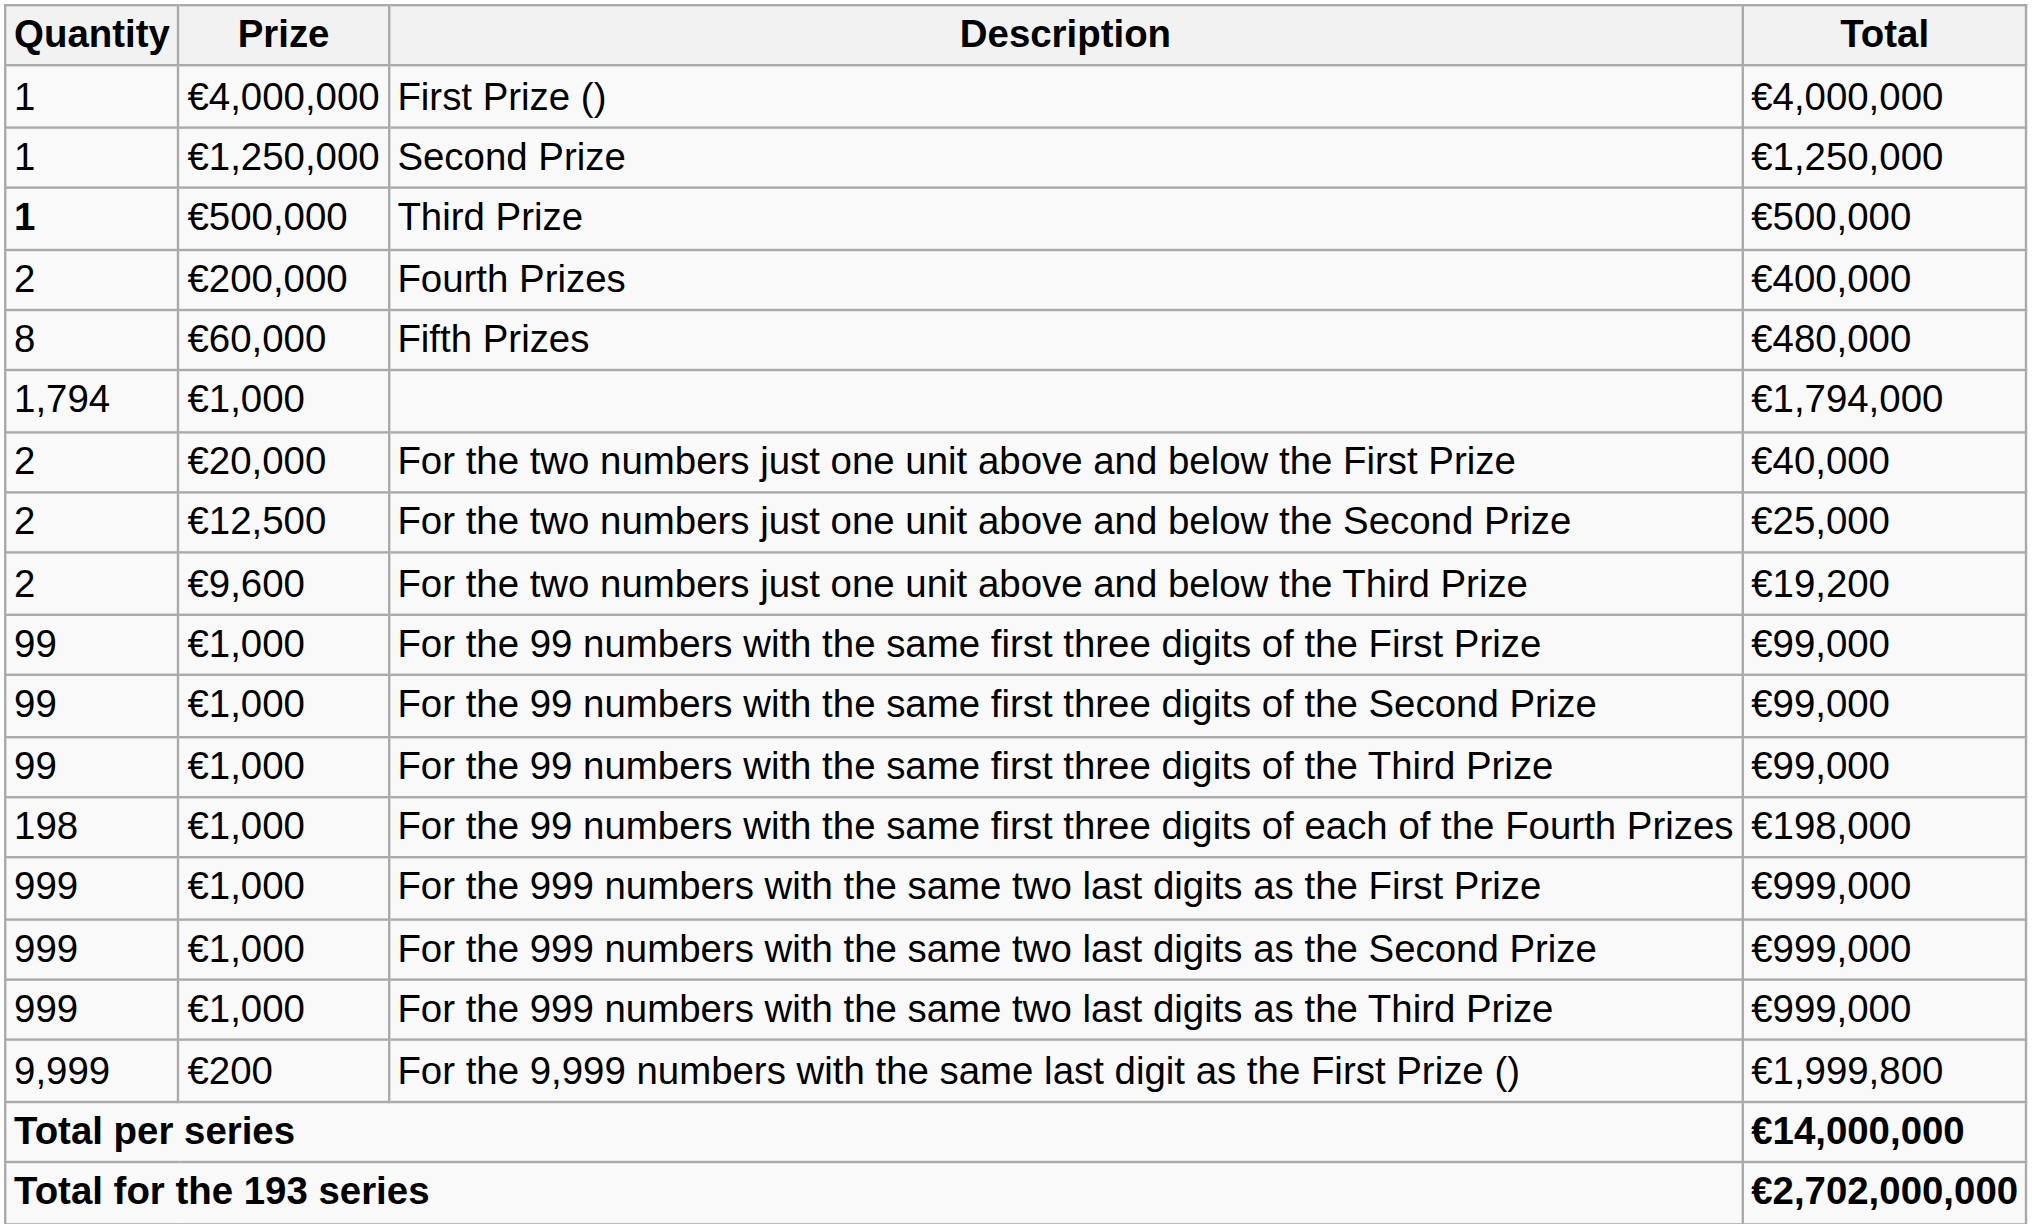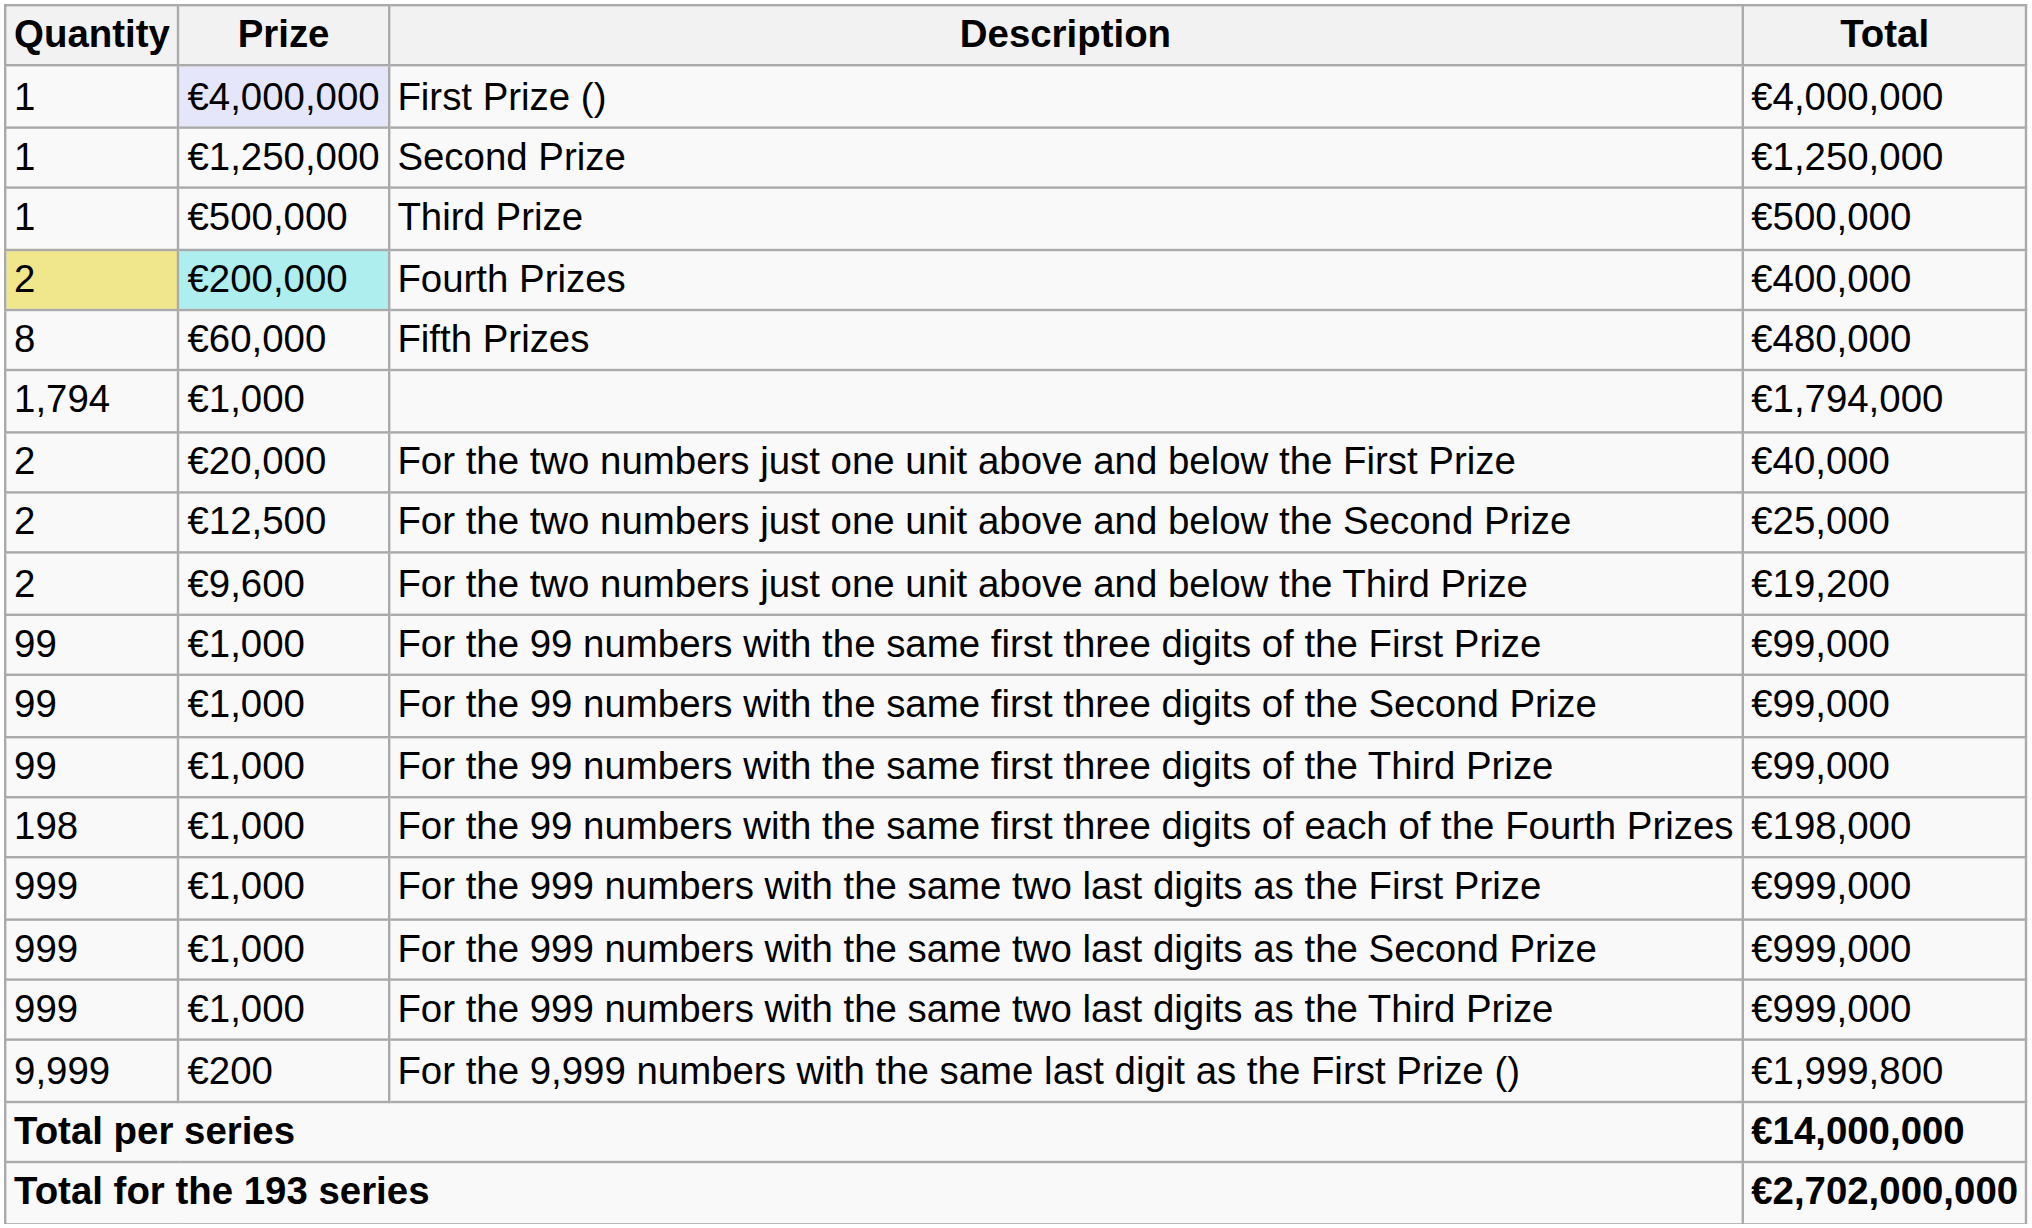(284, 95) no background -> (284, 95) lavender background
(25, 217) bold -> (25, 217) normal
(25, 278) no background -> (25, 278) khaki background
(268, 278) no background -> (268, 278) paleturquoise background
